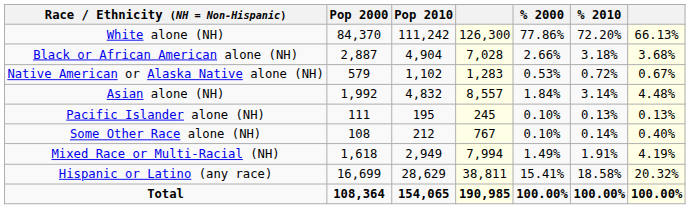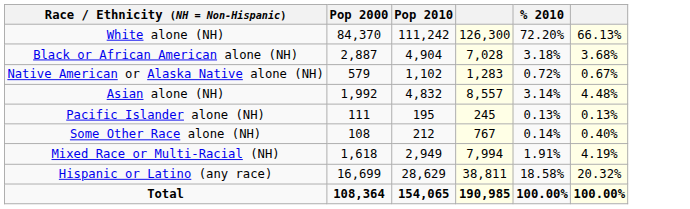- column: (542, 14)
